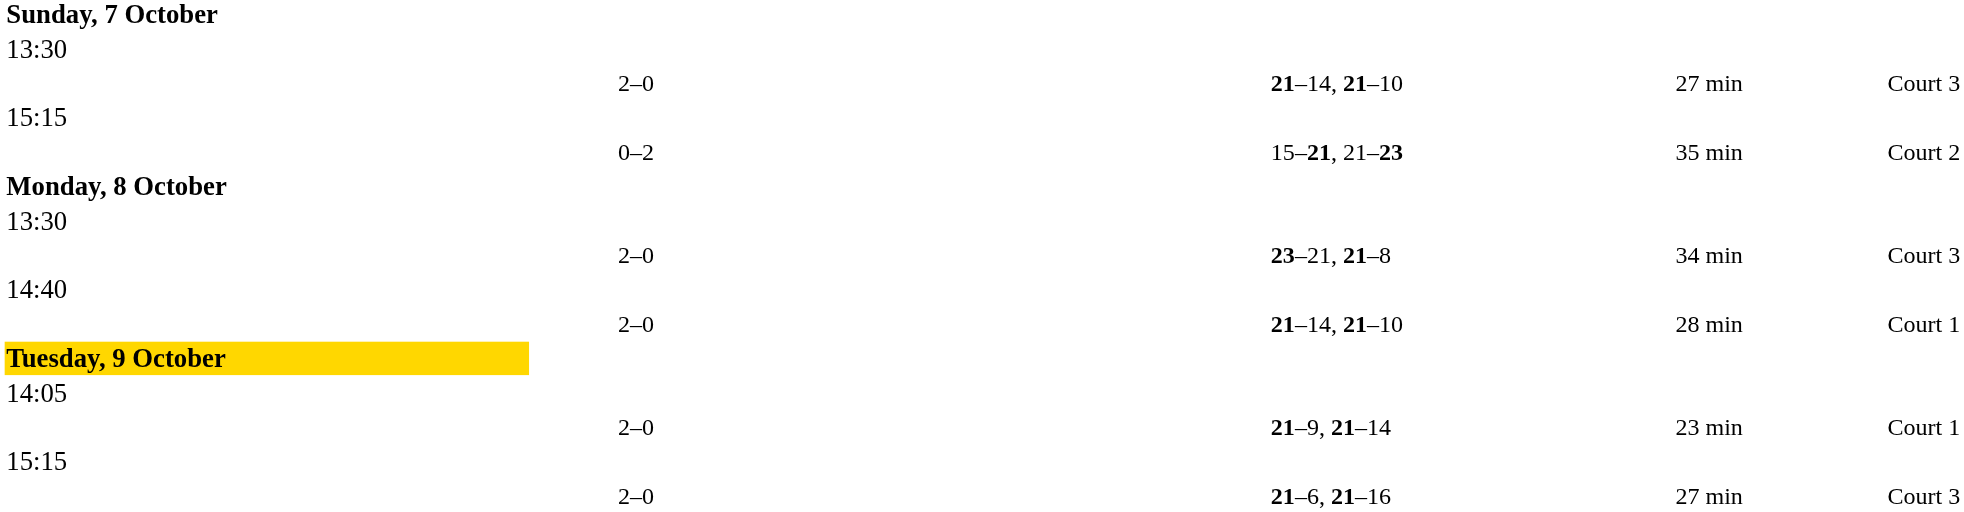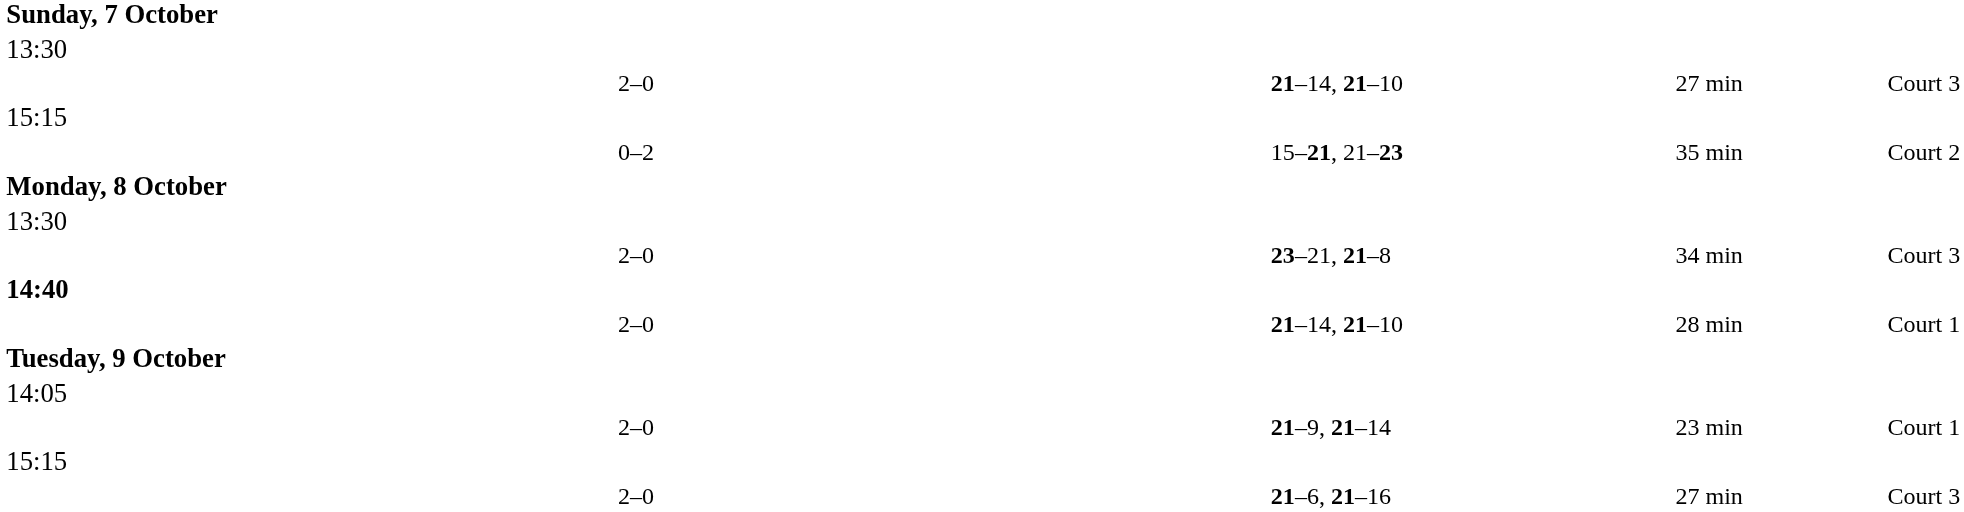(37, 289) normal -> (38, 289) bold
(116, 358) gold background -> (116, 358) no background
